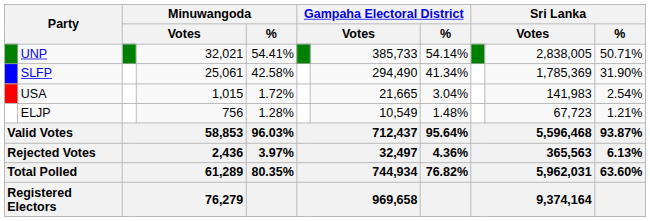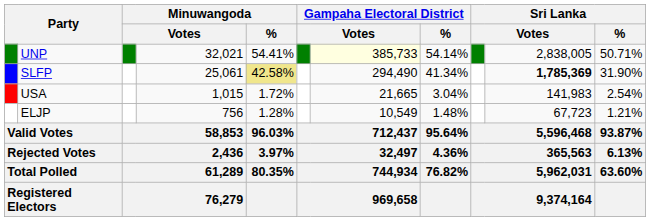(395, 53) no background -> (395, 53) lightyellow background
(273, 73) no background -> (273, 73) khaki background
(564, 73) normal -> (564, 73) bold
